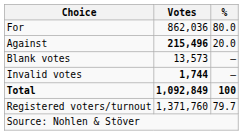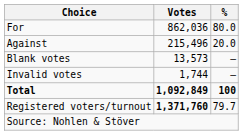(188, 44) bold -> (188, 44) normal
(194, 75) bold -> (194, 75) normal
(182, 106) normal -> (182, 106) bold
